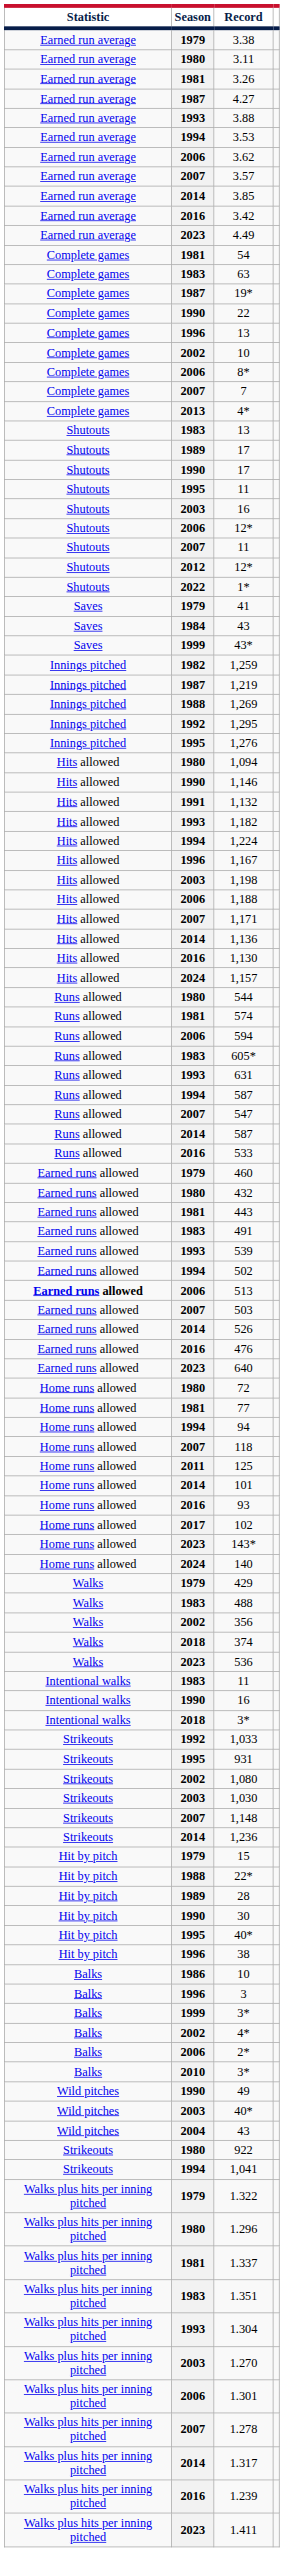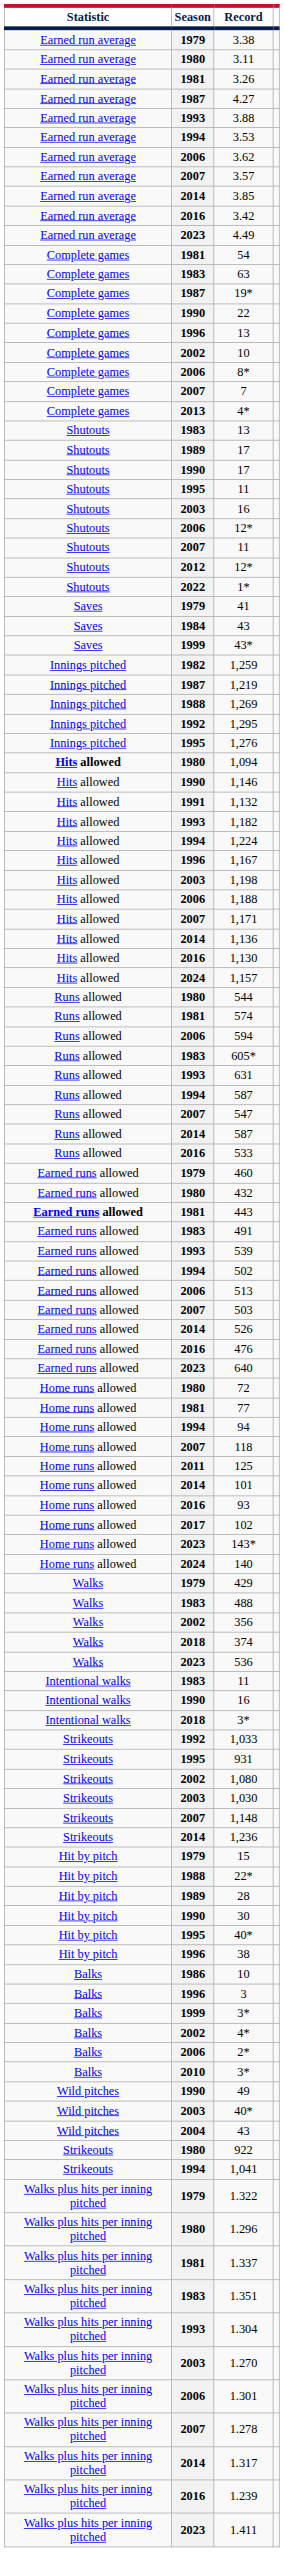(88, 762) normal -> (88, 762) bold
(88, 1212) normal -> (88, 1212) bold
(88, 1290) bold -> (88, 1290) normal
